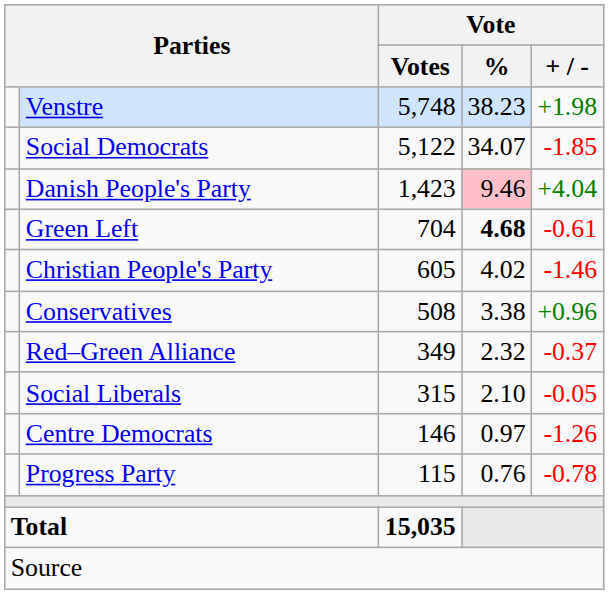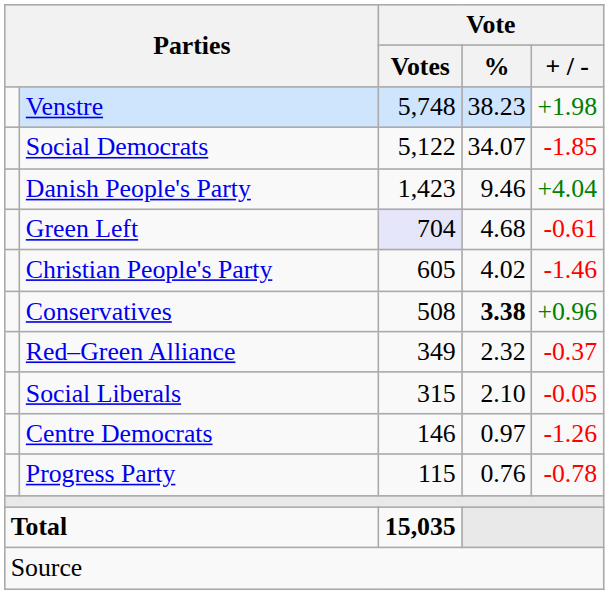(503, 188) pink background -> (503, 188) no background
(436, 229) no background -> (436, 229) lavender background
(503, 229) bold -> (503, 229) normal
(503, 310) normal -> (503, 310) bold
